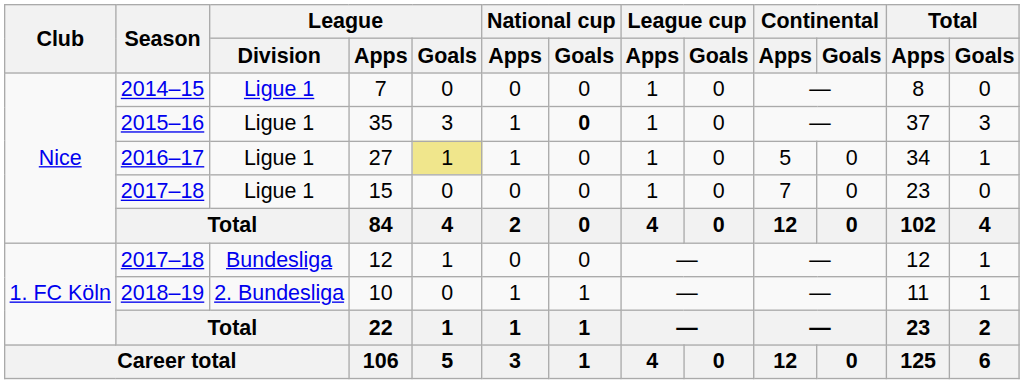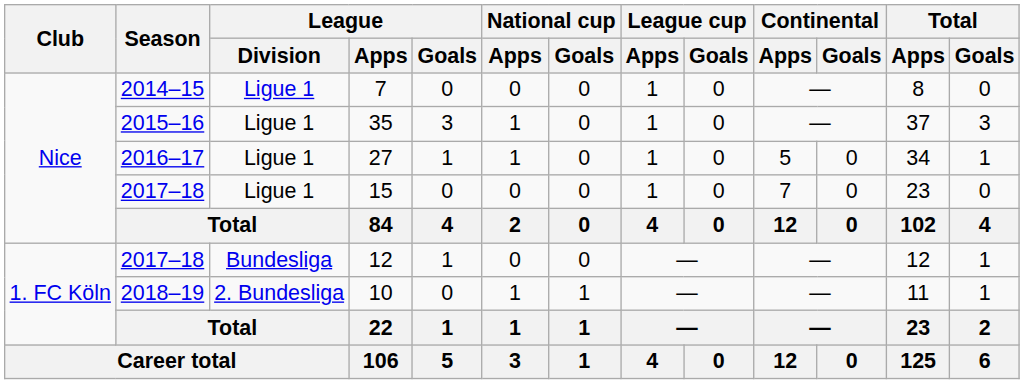(584, 123) bold -> (584, 123) normal
(447, 157) khaki background -> (447, 157) no background
